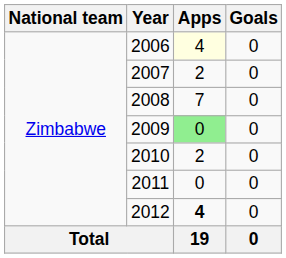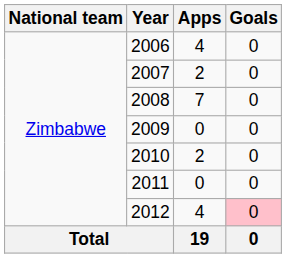(200, 45) lightyellow background -> (200, 45) no background
(200, 128) lightgreen background -> (200, 128) no background
(200, 211) bold -> (200, 211) normal
(254, 211) no background -> (254, 211) pink background
